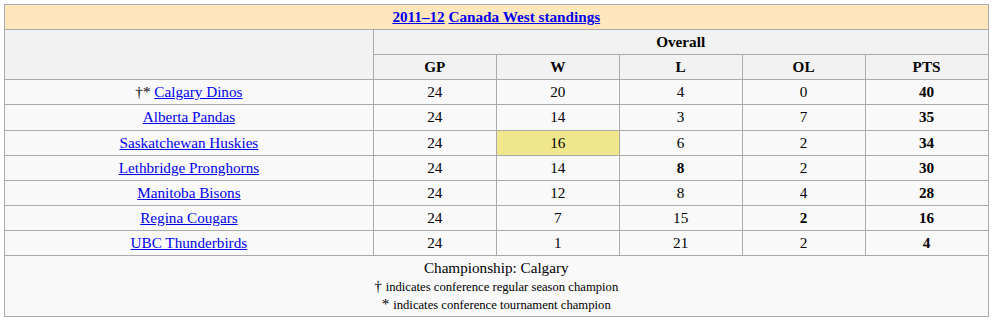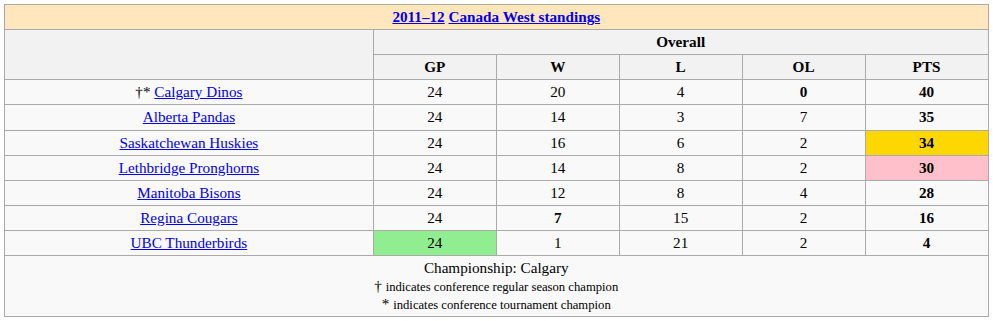(804, 92) normal -> (804, 92) bold
(558, 142) khaki background -> (558, 142) no background
(927, 142) no background -> (927, 142) gold background
(681, 167) bold -> (681, 167) normal
(927, 167) no background -> (927, 167) pink background
(558, 217) normal -> (558, 217) bold
(804, 217) bold -> (804, 217) normal
(435, 242) no background -> (435, 242) lightgreen background
